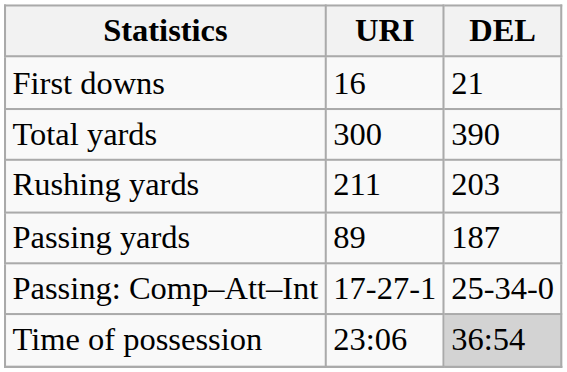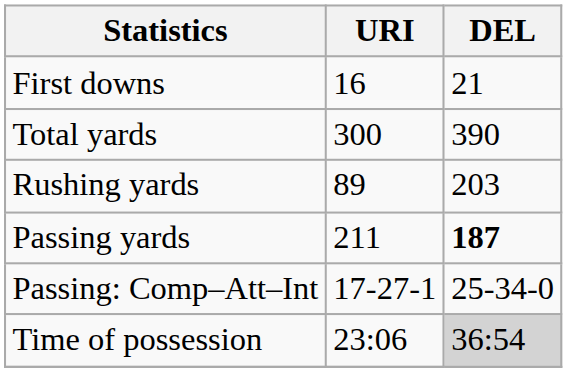(357, 185) 211 -> (350, 185) 89
(350, 236) 89 -> (357, 236) 211
(476, 236) normal -> (476, 236) bold
